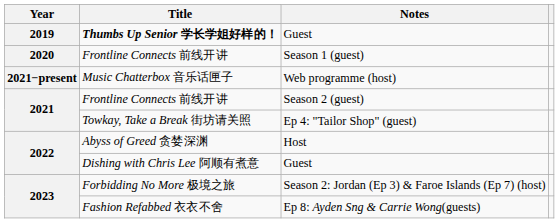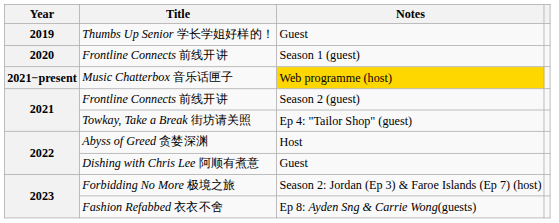(180, 34) bold -> (178, 34) normal
(340, 77) no background -> (336, 77) gold background
